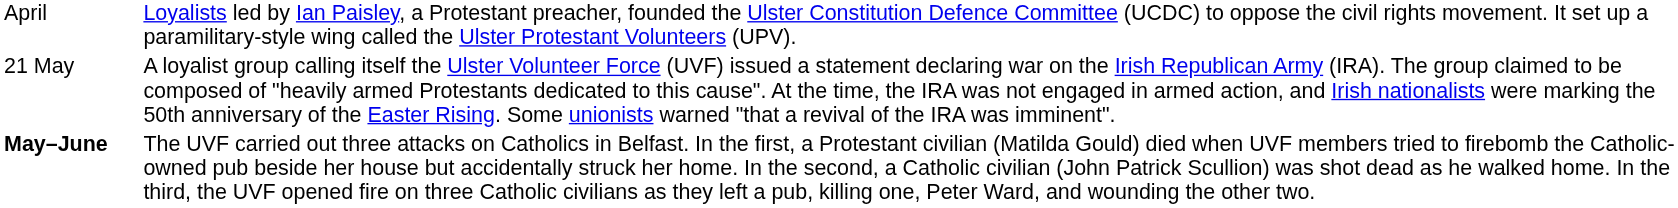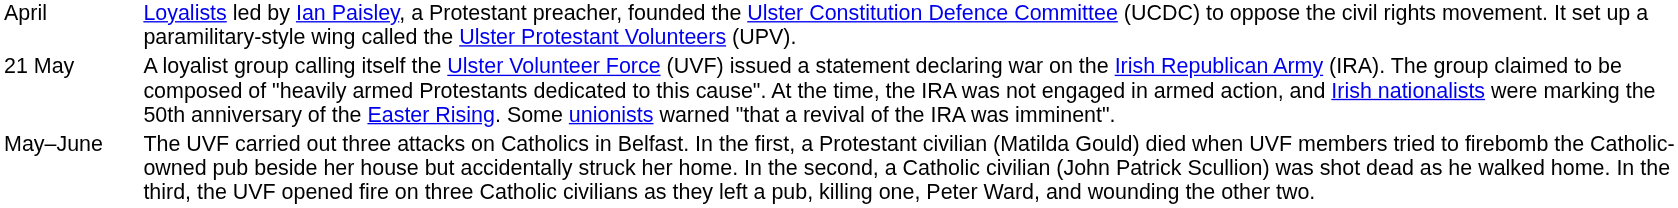(56, 144) bold -> (53, 144) normal
